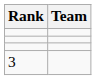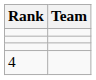(12, 62) 3 -> (12, 62) 4
